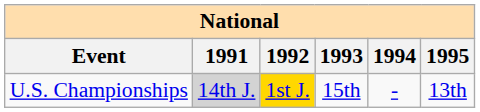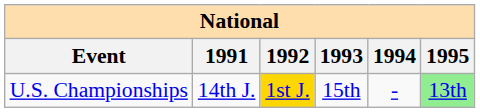(227, 90) lightgrey background -> (227, 90) no background
(448, 90) no background -> (448, 90) lightgreen background
